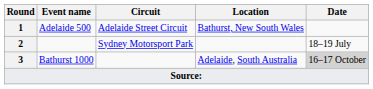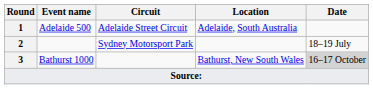(251, 27) Bathurst, New South Wales -> (247, 27) Adelaide, South Australia
(247, 59) Adelaide, South Australia -> (251, 59) Bathurst, New South Wales
